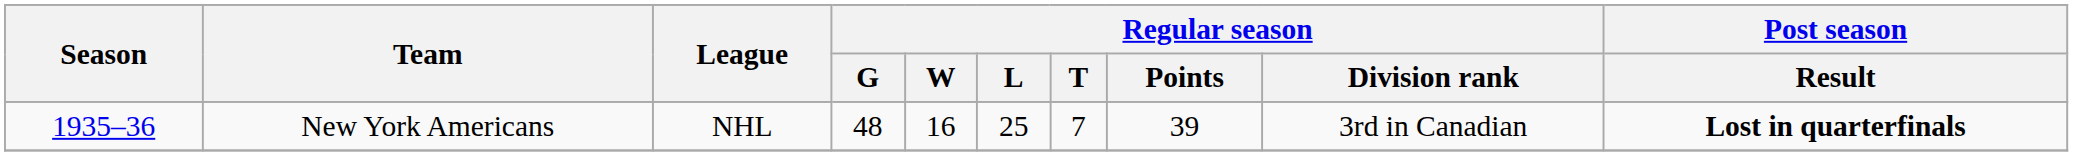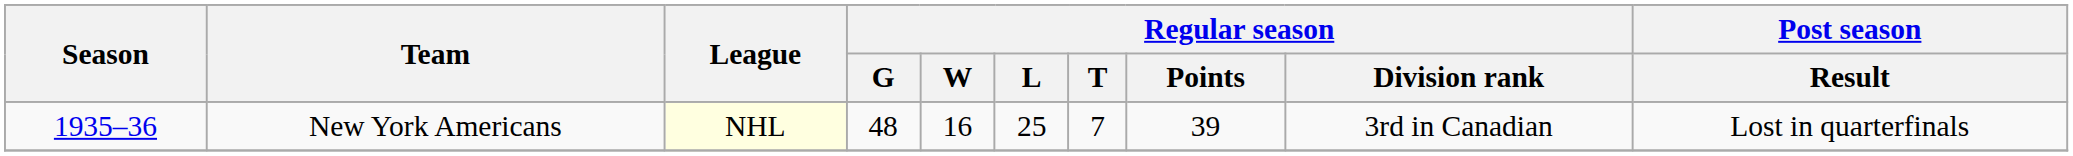(742, 126) no background -> (755, 126) lightyellow background
(1836, 126) bold -> (1850, 126) normal
